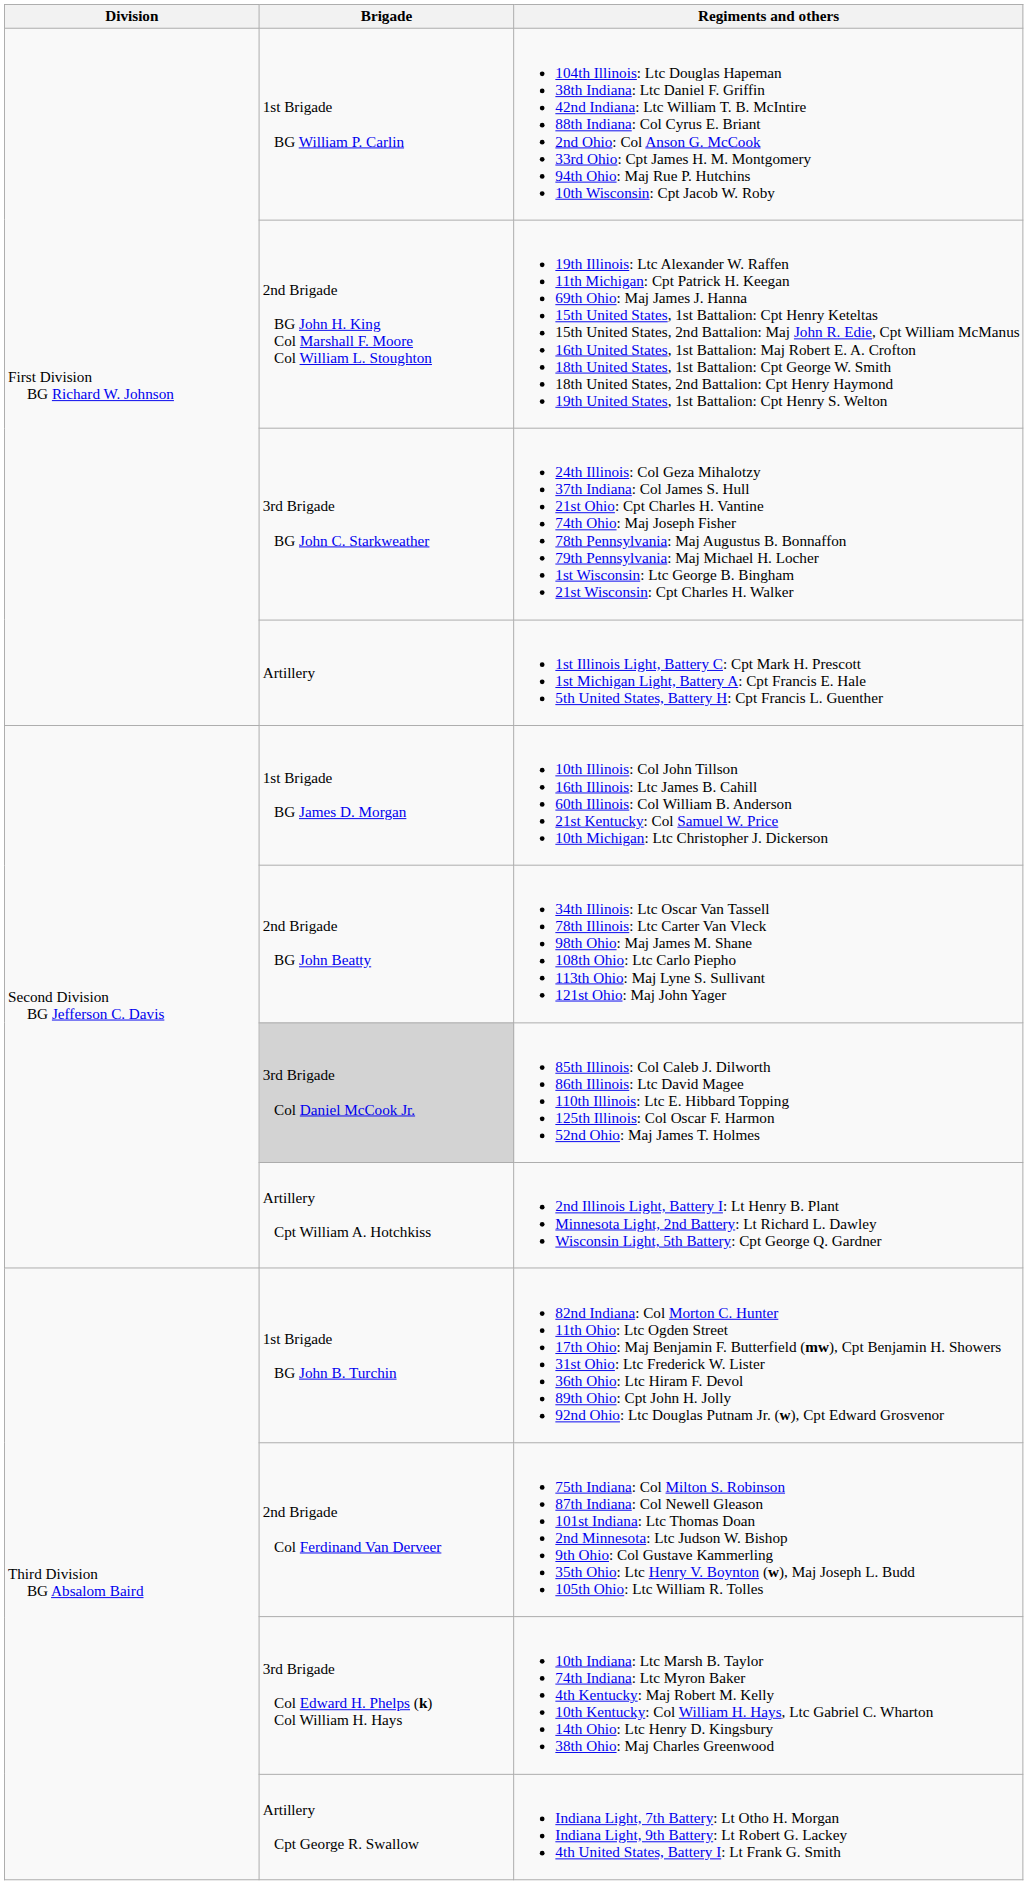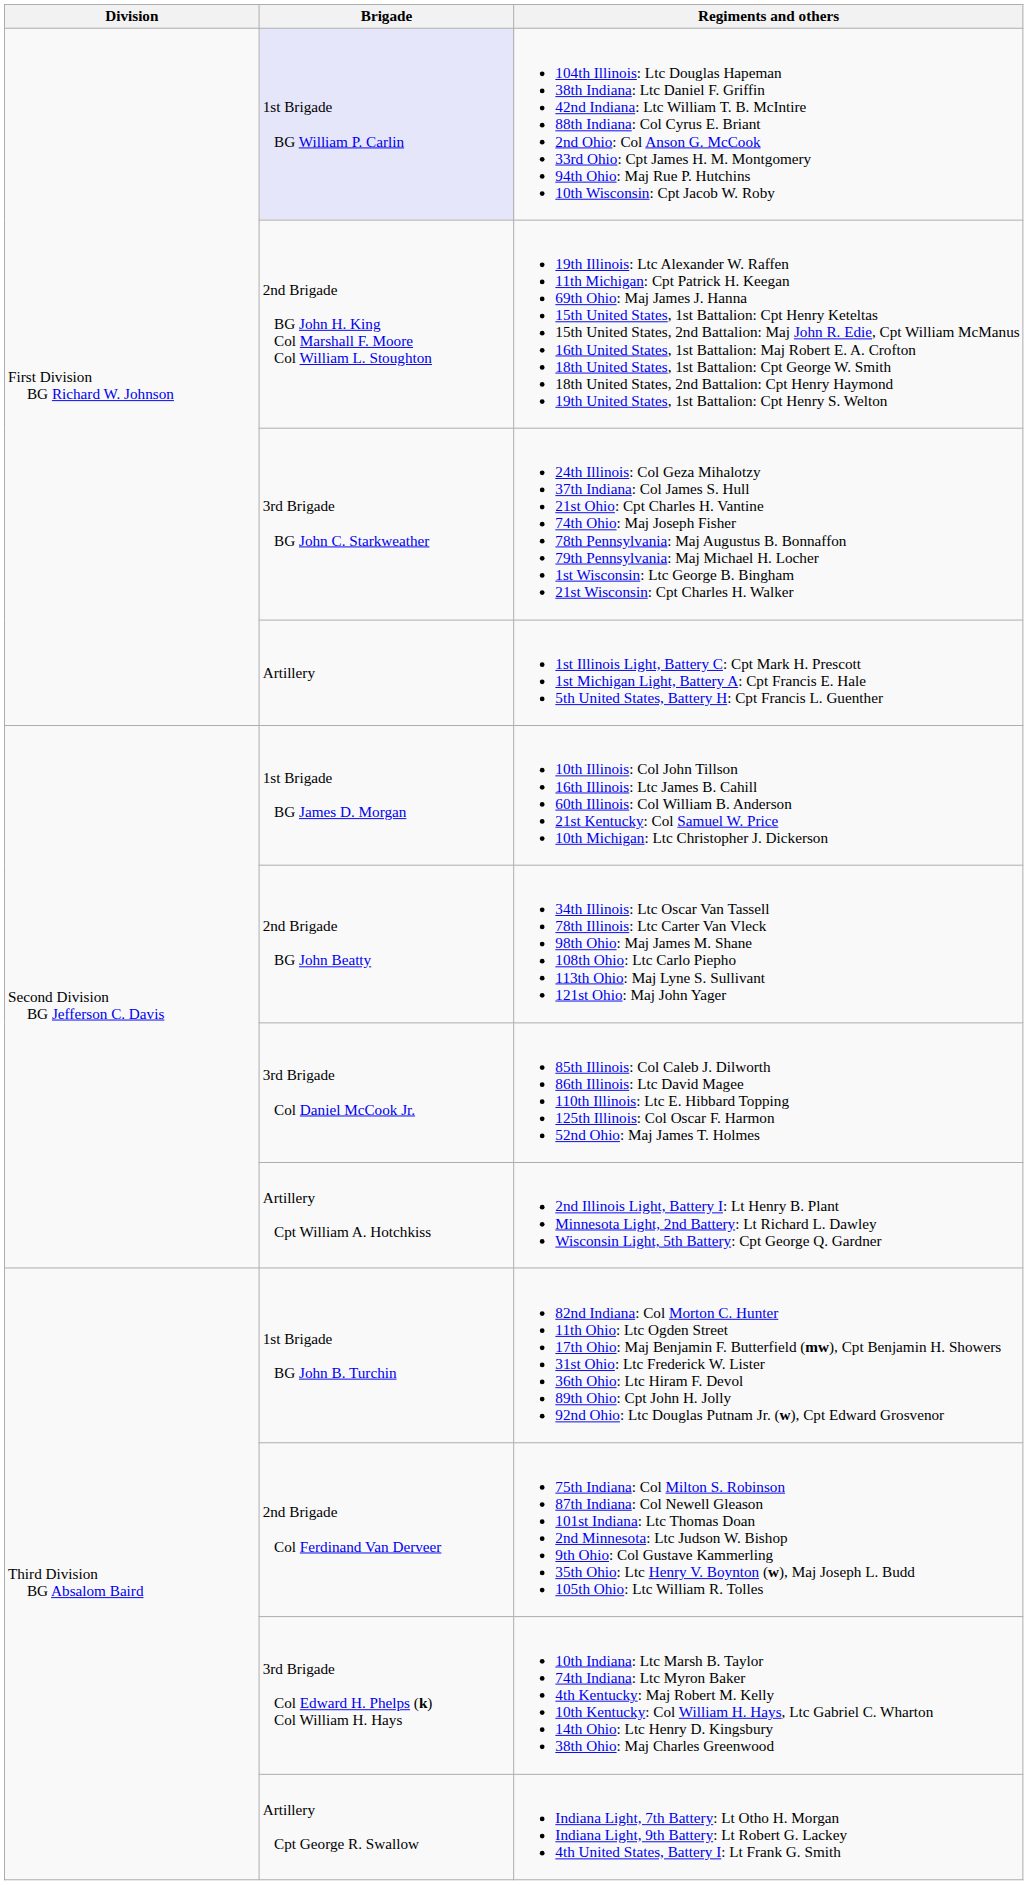(333, 124) no background -> (333, 124) lavender background
(339, 1092) lightgrey background -> (339, 1092) no background
